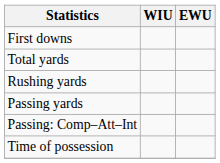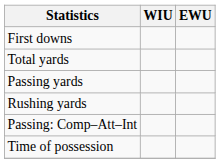rows swapped: (47, 81) <-> (45, 103)
